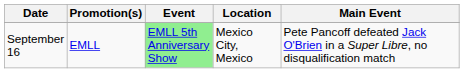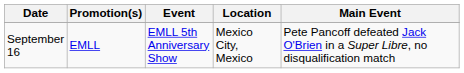(178, 45) lightgreen background -> (178, 45) no background
